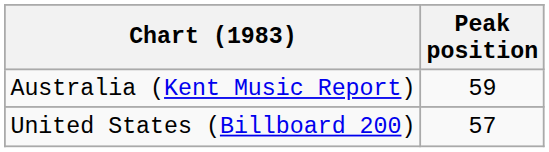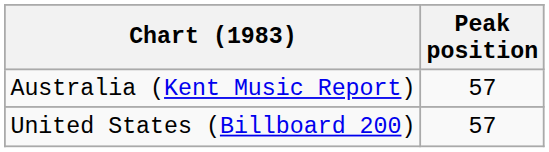(482, 89) 59 -> (482, 89) 57
